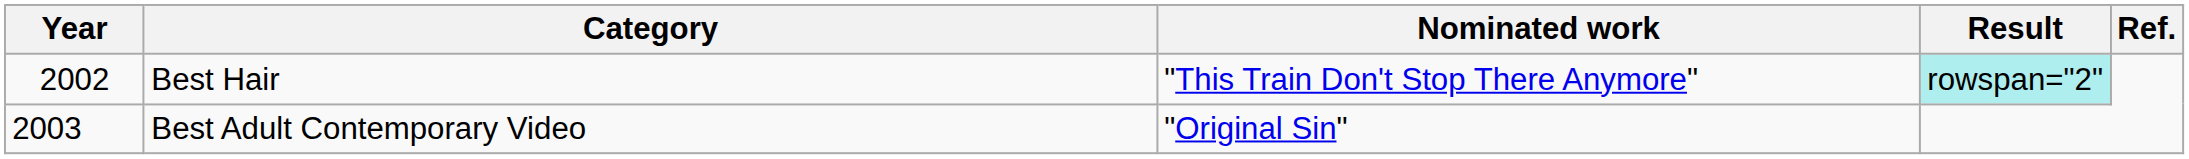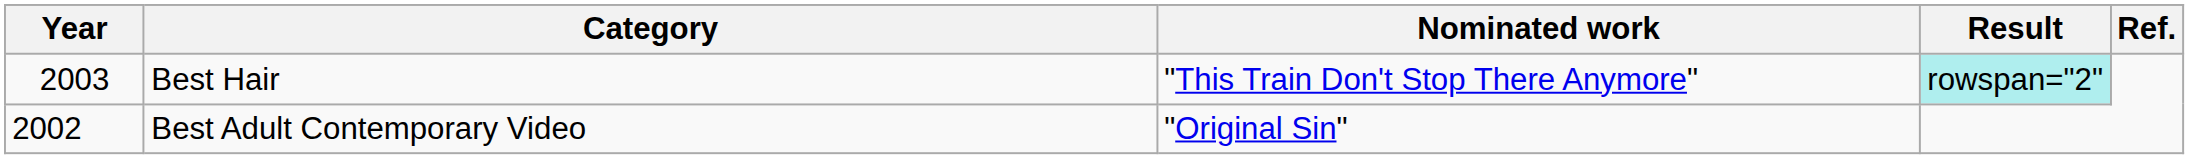(75, 78) 2002 -> (75, 78) 2003
(47, 128) 2003 -> (47, 128) 2002
